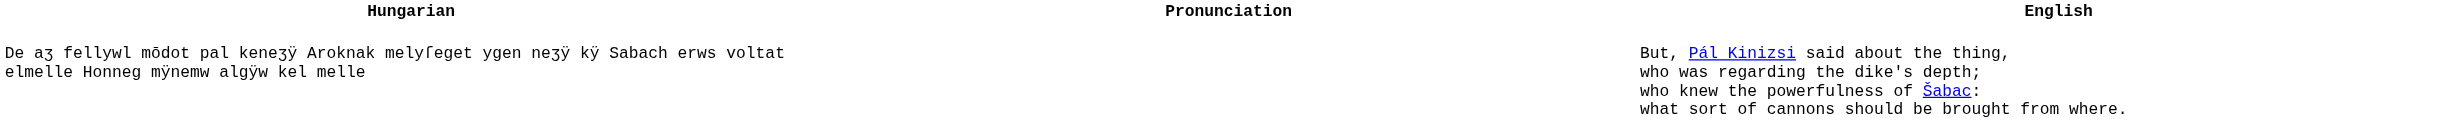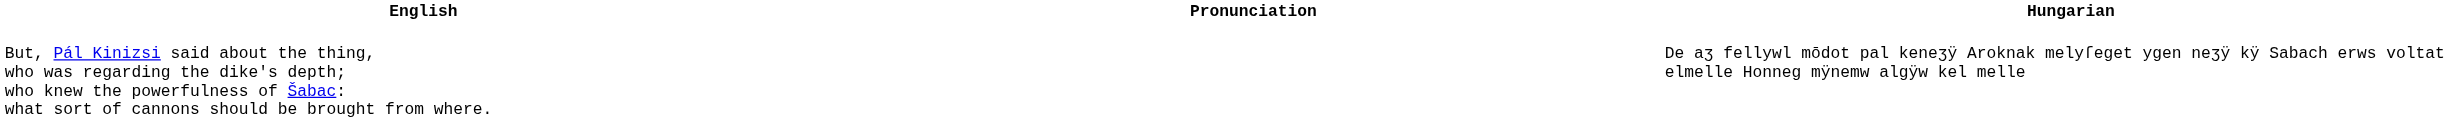columns swapped: (411, 11) <-> (2059, 11)
